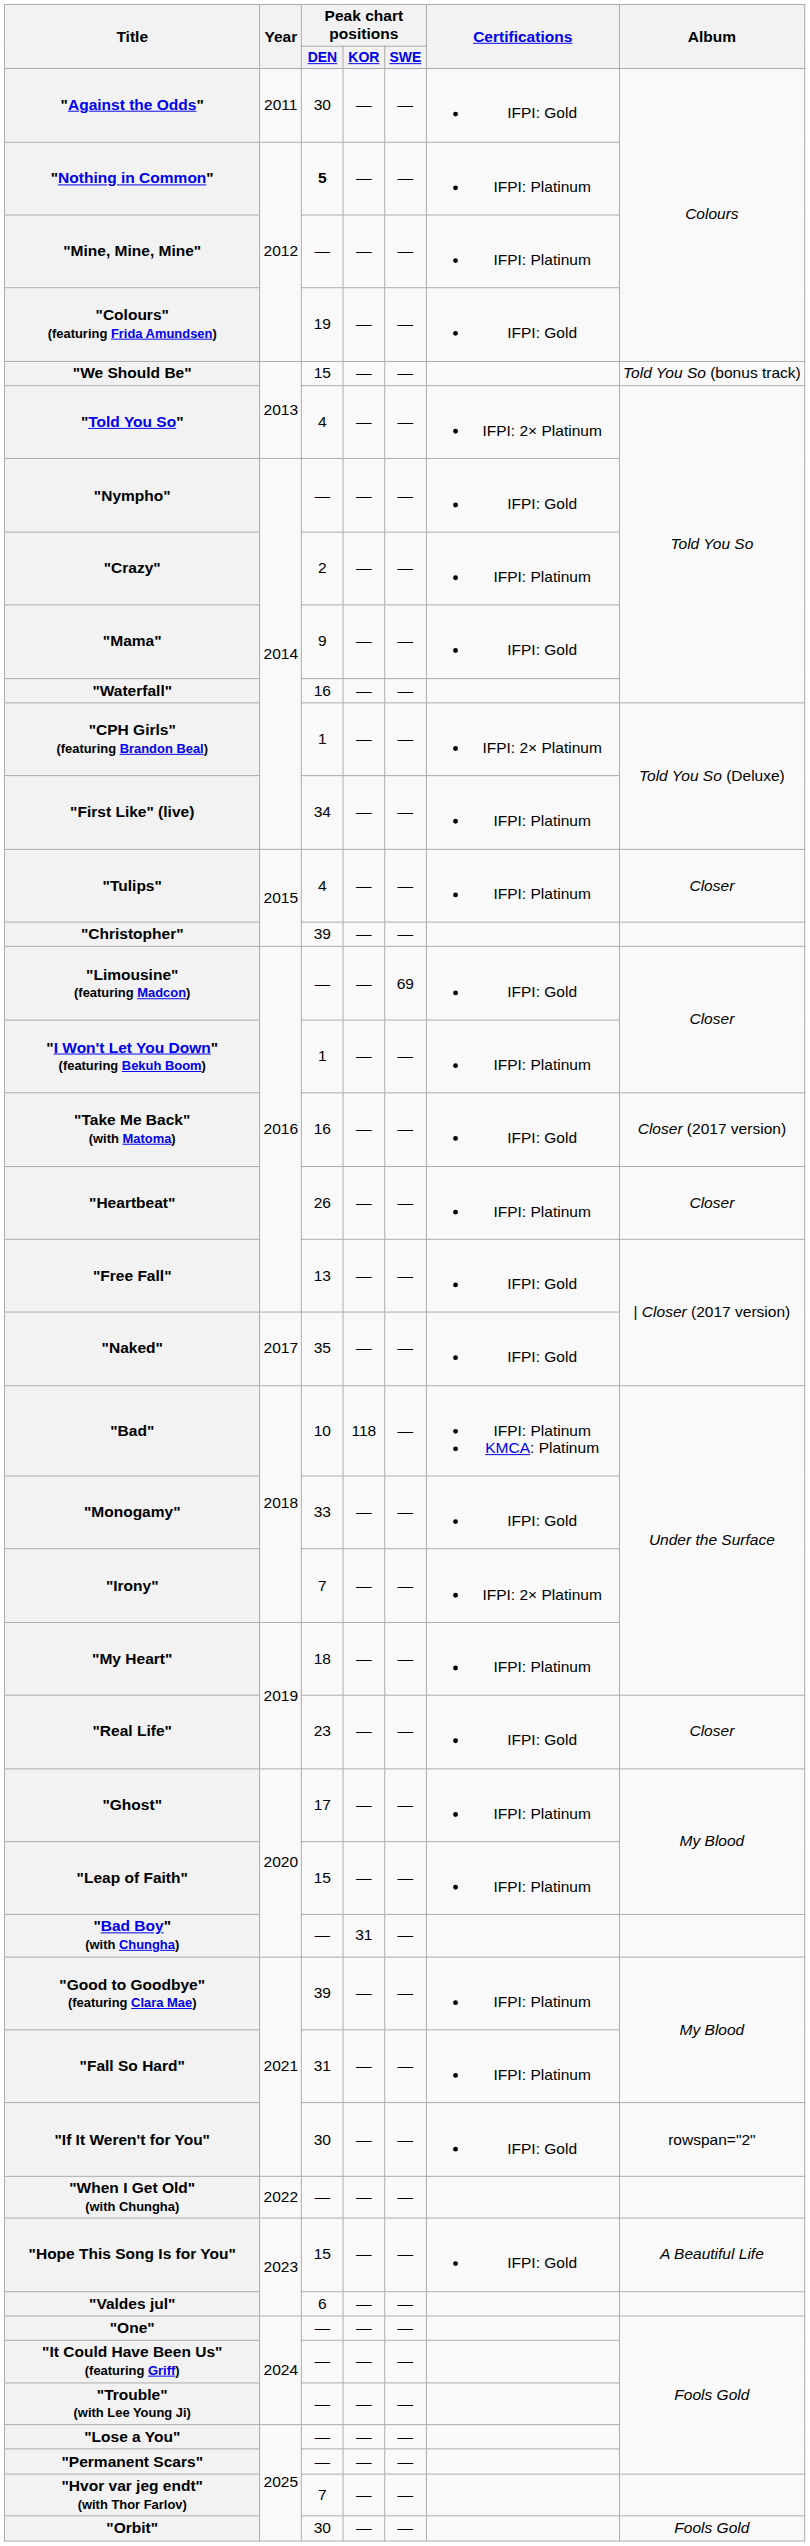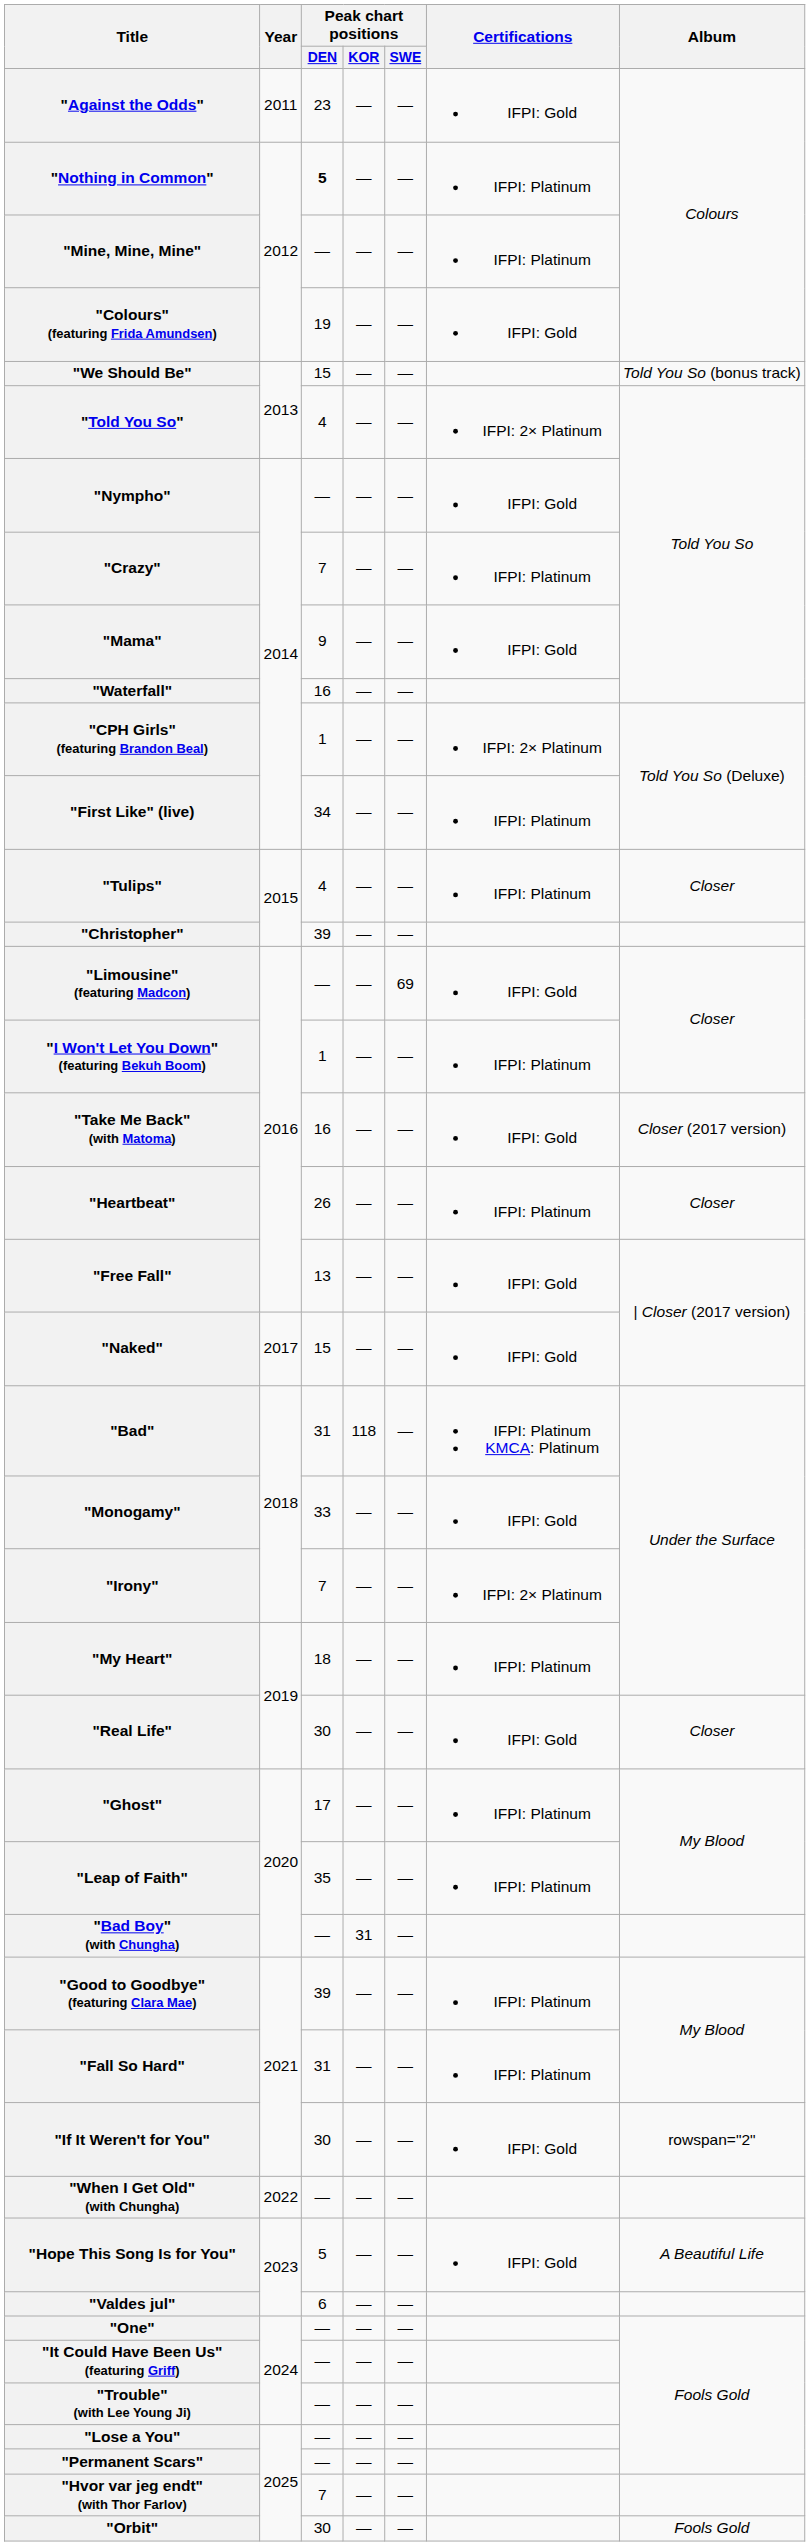(322, 105) 30 -> (322, 105) 23
(322, 568) 2 -> (322, 568) 7
(322, 1348) 35 -> (322, 1348) 15
(322, 1430) 10 -> (322, 1430) 31
(322, 1731) 23 -> (322, 1731) 30
(322, 1878) 15 -> (322, 1878) 35
(322, 2254) 15 -> (322, 2254) 5
